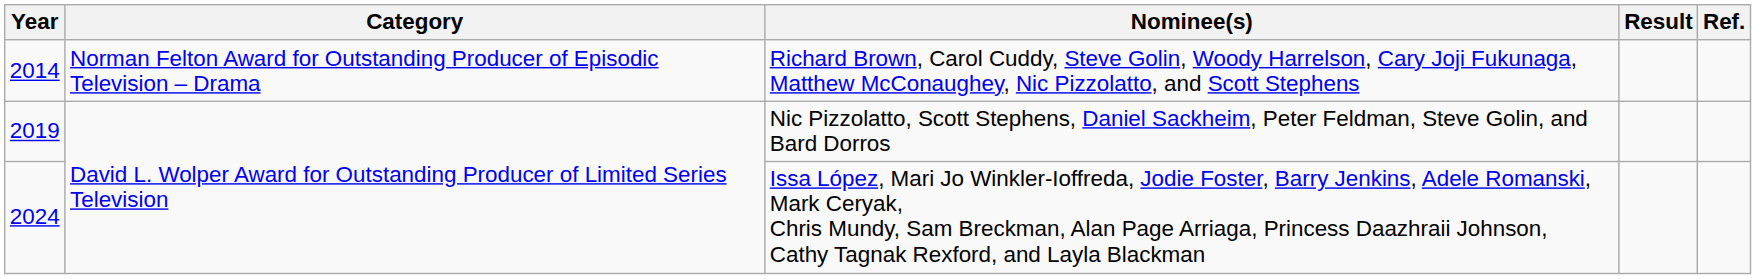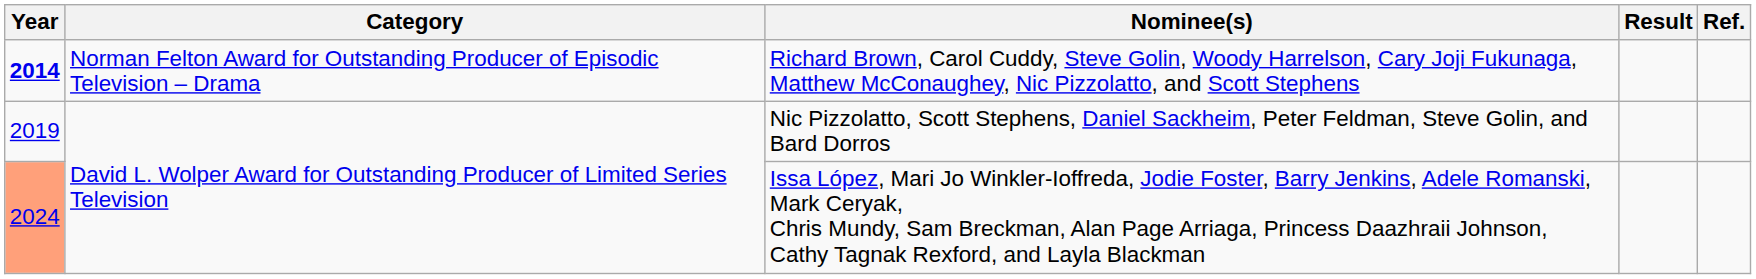(35, 70) normal -> (35, 70) bold
(35, 217) no background -> (35, 217) lightsalmon background
